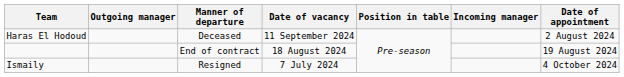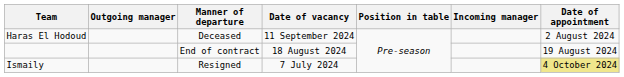(580, 65) no background -> (580, 65) khaki background
